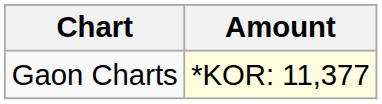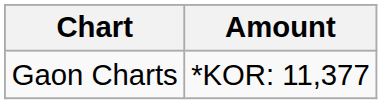(280, 74) lightyellow background -> (280, 74) no background
